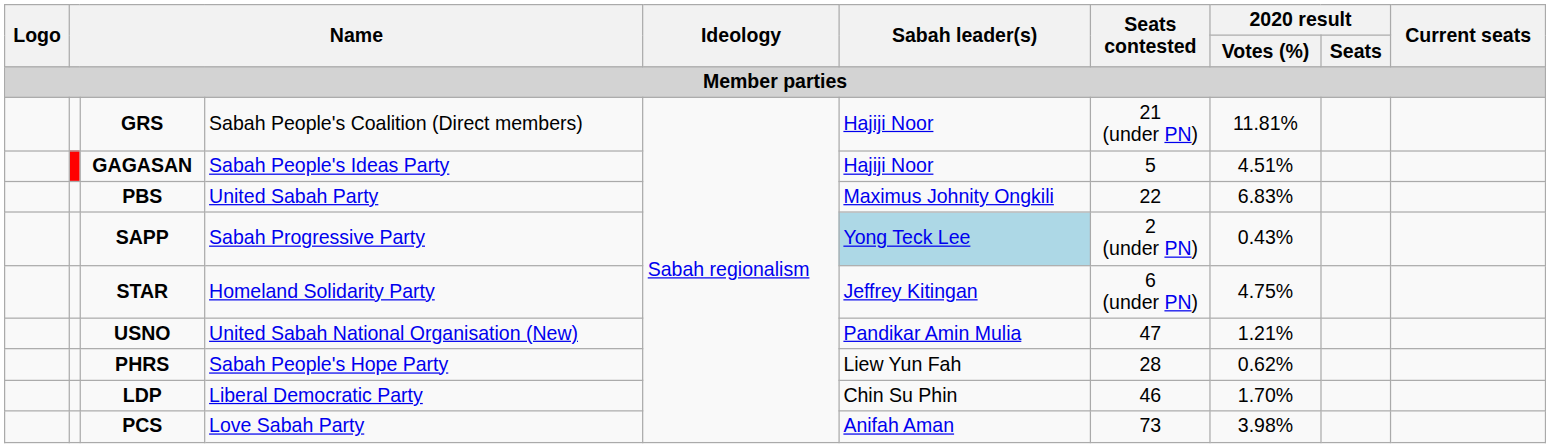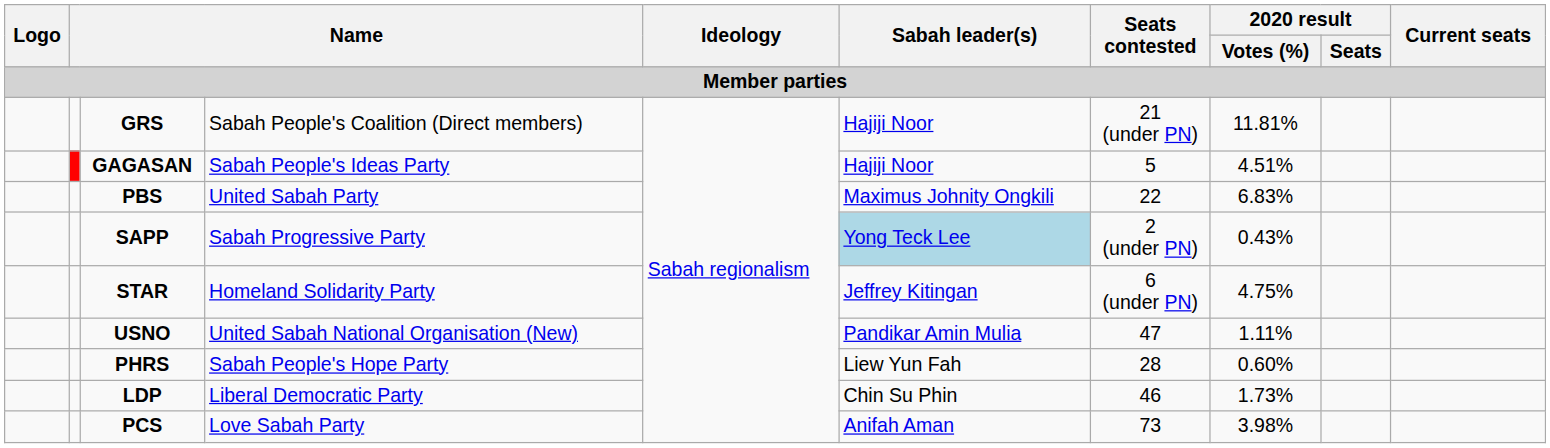(1265, 333) 1.21% -> (1265, 333) 1.11%
(1265, 364) 0.62% -> (1265, 364) 0.60%
(1265, 395) 1.70% -> (1265, 395) 1.73%
